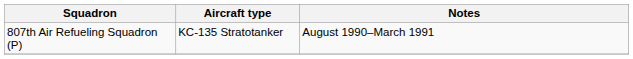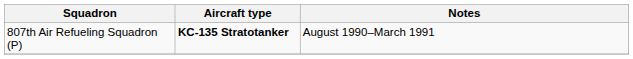(231, 31) normal -> (233, 31) bold
